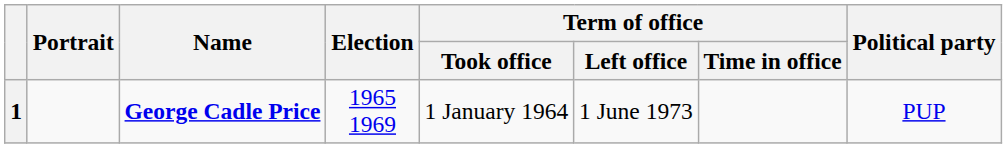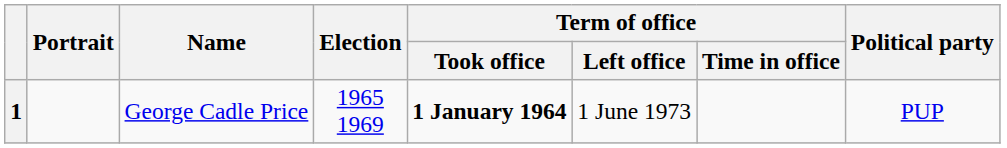(223, 110) bold -> (216, 110) normal
(496, 110) normal -> (489, 110) bold
